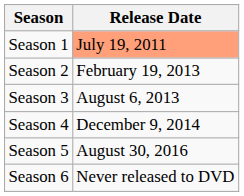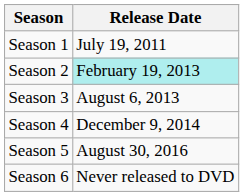(122, 44) lightsalmon background -> (122, 44) no background
(138, 71) no background -> (138, 71) paleturquoise background
